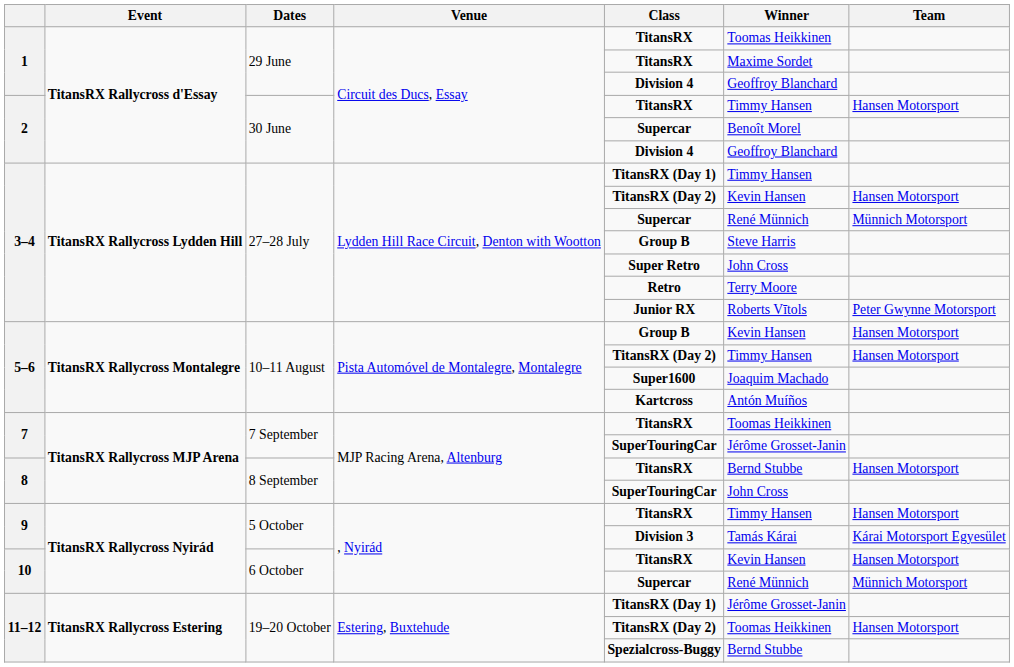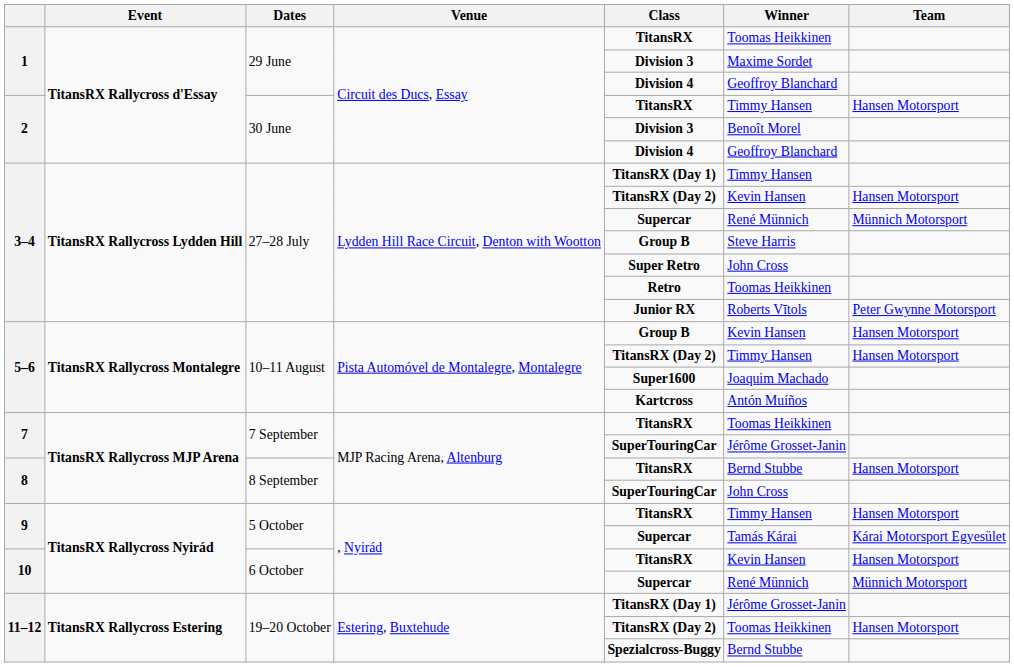(664, 60) TitansRX -> (664, 60) Division 3
(664, 128) Supercar -> (664, 128) Division 3
(762, 287) Terry Moore -> (779, 287) Toomas Heikkinen
(664, 536) Division 3 -> (664, 536) Supercar
